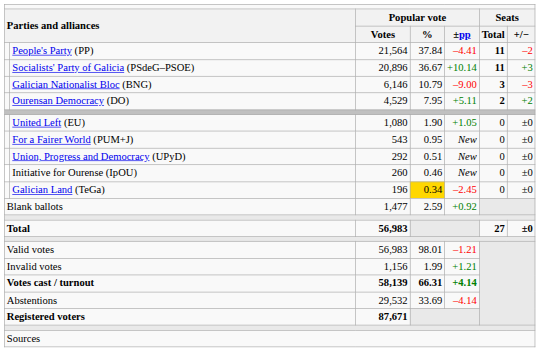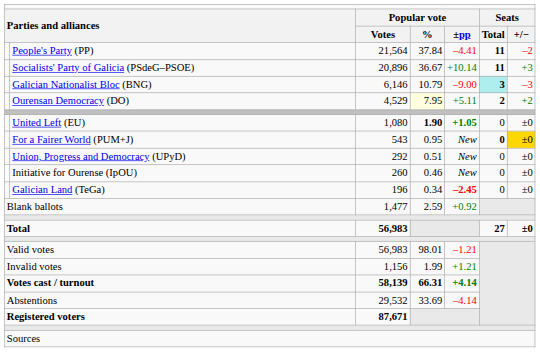(502, 84) no background -> (502, 84) paleturquoise background
(433, 101) no background -> (433, 101) lightyellow background
(433, 123) normal -> (433, 123) bold
(465, 123) normal -> (465, 123) bold
(502, 139) normal -> (502, 139) bold
(527, 139) no background -> (527, 139) gold background
(433, 190) gold background -> (433, 190) no background
(465, 190) normal -> (465, 190) bold
